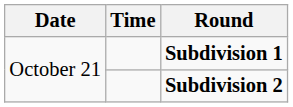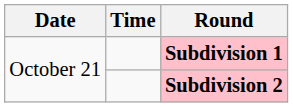(224, 53) no background -> (224, 53) pink background
(224, 85) no background -> (224, 85) pink background
